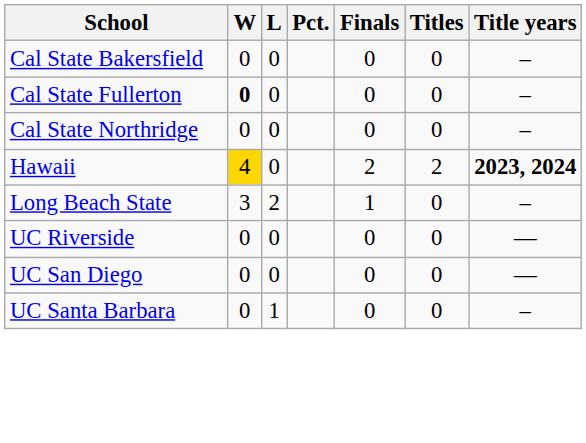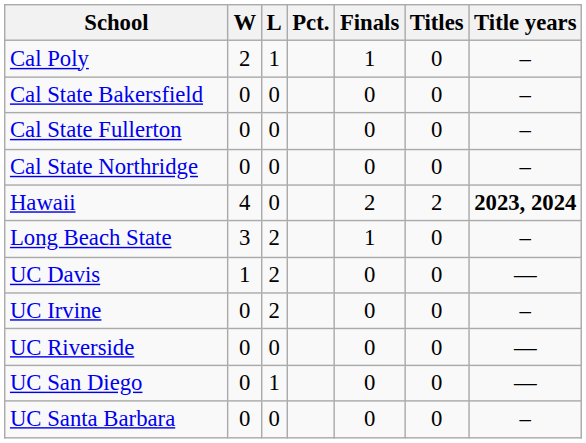+ row: (49, 58)
(245, 94) bold -> (245, 130) normal
(245, 166) gold background -> (245, 202) no background
+ row: (55, 274)
+ row: (56, 310)
(274, 274) 0 -> (274, 382) 1
(274, 310) 1 -> (274, 418) 0
